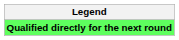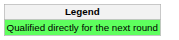(89, 27) bold -> (82, 27) normal
